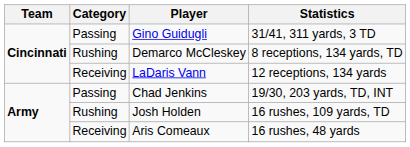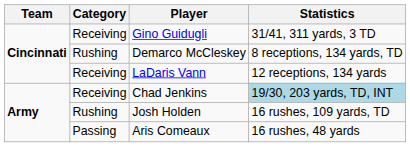(94, 34) Passing -> (100, 34) Receiving
(94, 92) Passing -> (100, 92) Receiving
(322, 92) no background -> (322, 92) lightblue background
(100, 131) Receiving -> (94, 131) Passing
